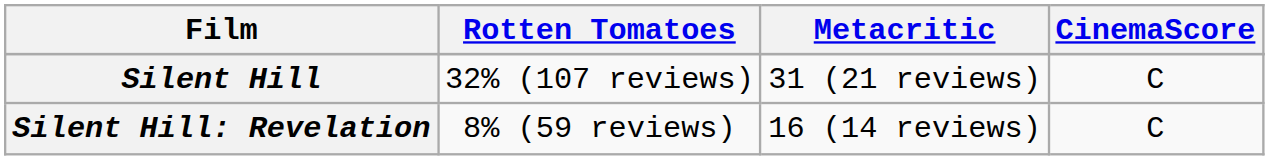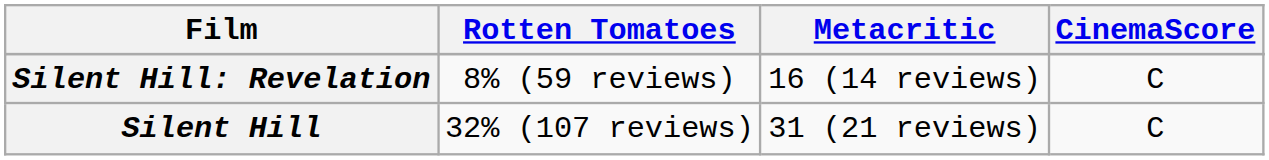rows swapped: (221, 79) <-> (221, 129)
